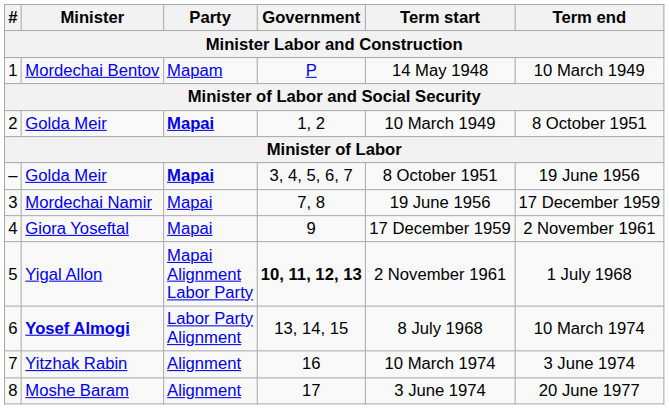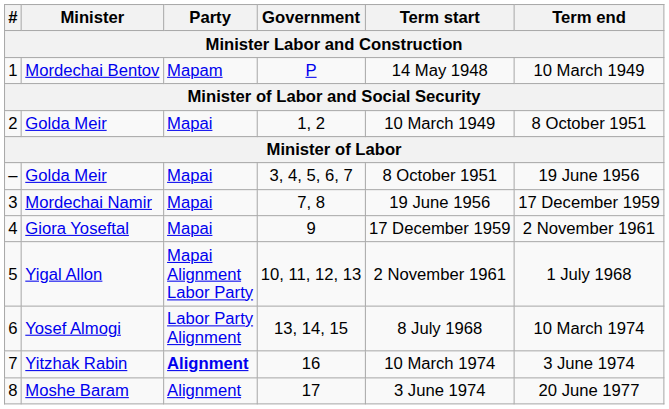(191, 123) bold -> (190, 123) normal
(191, 176) bold -> (190, 176) normal
(311, 273) bold -> (311, 273) normal
(78, 328) bold -> (73, 328) normal
(204, 364) normal -> (208, 364) bold
